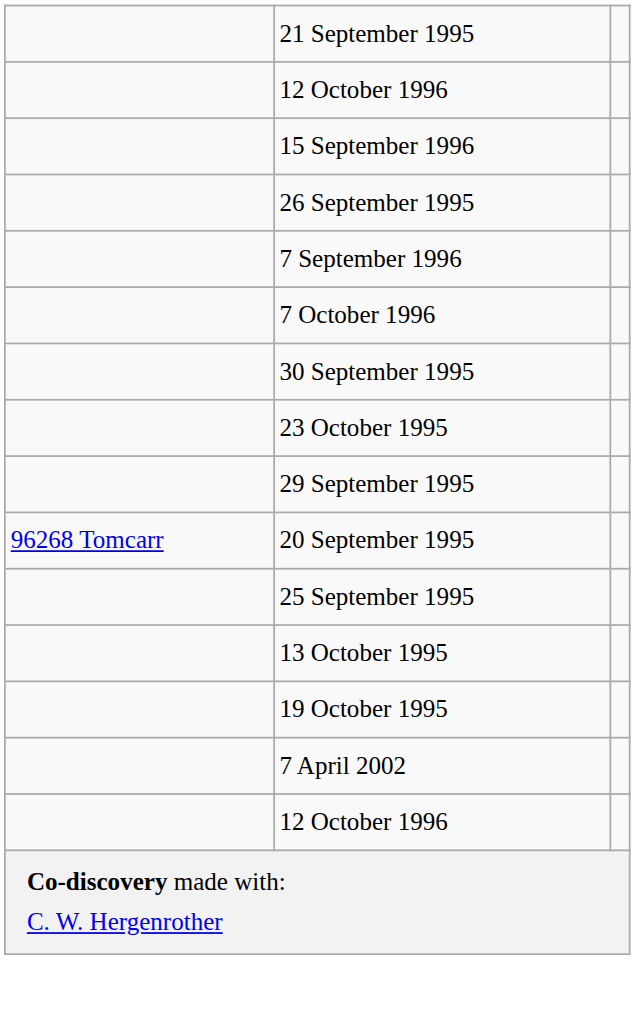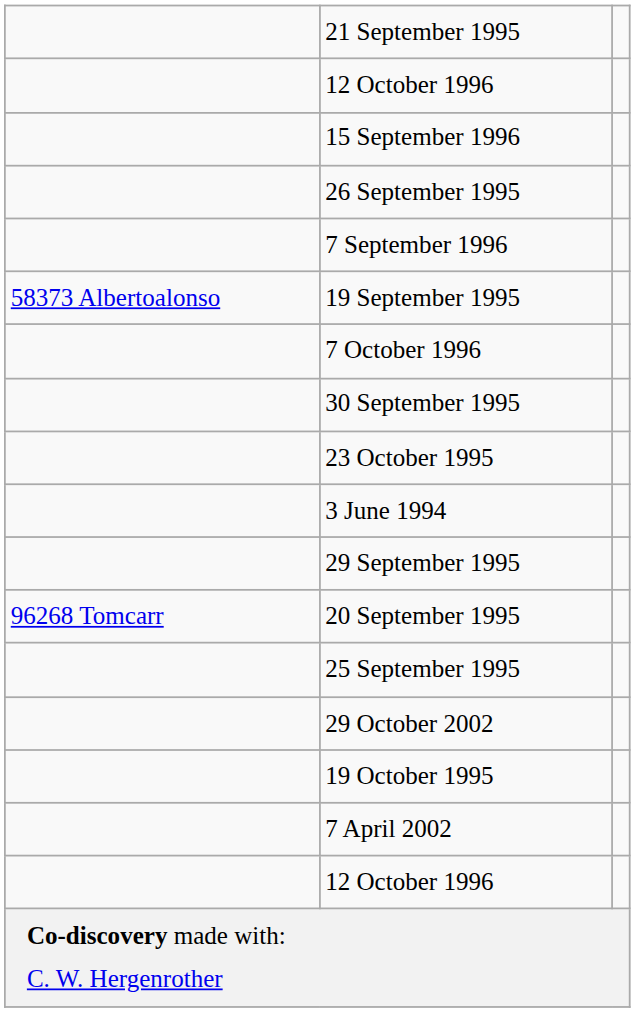+ row: (115, 297)
+ row: (162, 511)
- row: (139, 653)
+ row: (162, 723)
